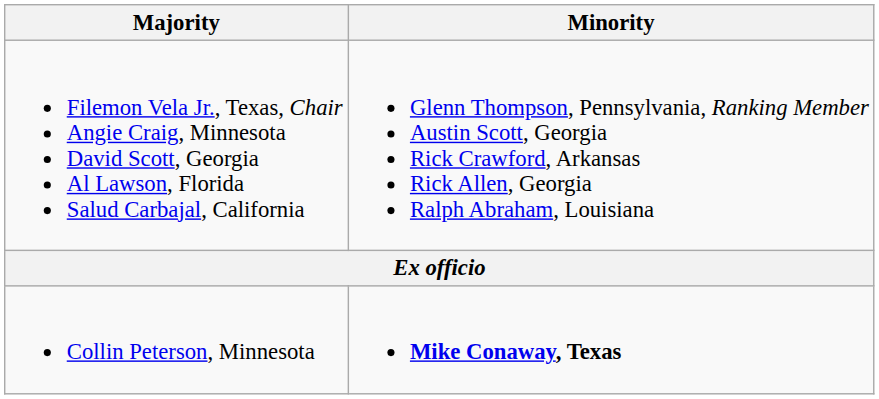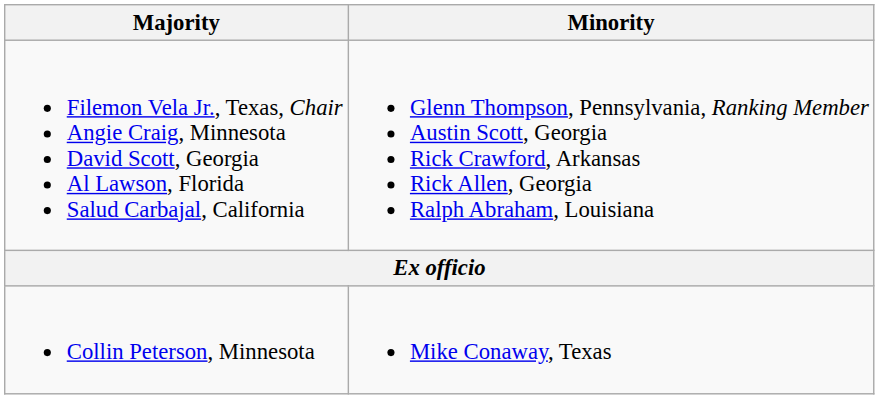(611, 352) bold -> (611, 352) normal
